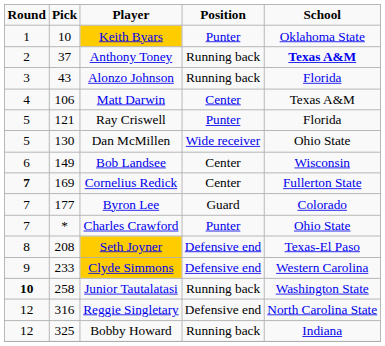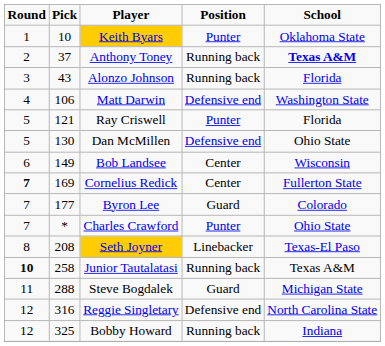(223, 99) Center -> (223, 99) Defensive end
(322, 99) Texas A&M -> (322, 99) Washington State
(223, 141) Wide receiver -> (223, 141) Defensive end
(223, 246) Defensive end -> (223, 246) Linebacker
- row: (131, 267)
(322, 288) Washington State -> (322, 267) Texas A&M
+ row: (131, 288)
